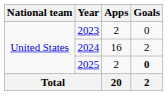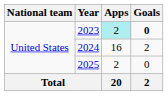(116, 30) no background -> (116, 30) paleturquoise background
(147, 30) normal -> (147, 30) bold
(147, 64) bold -> (147, 64) normal
